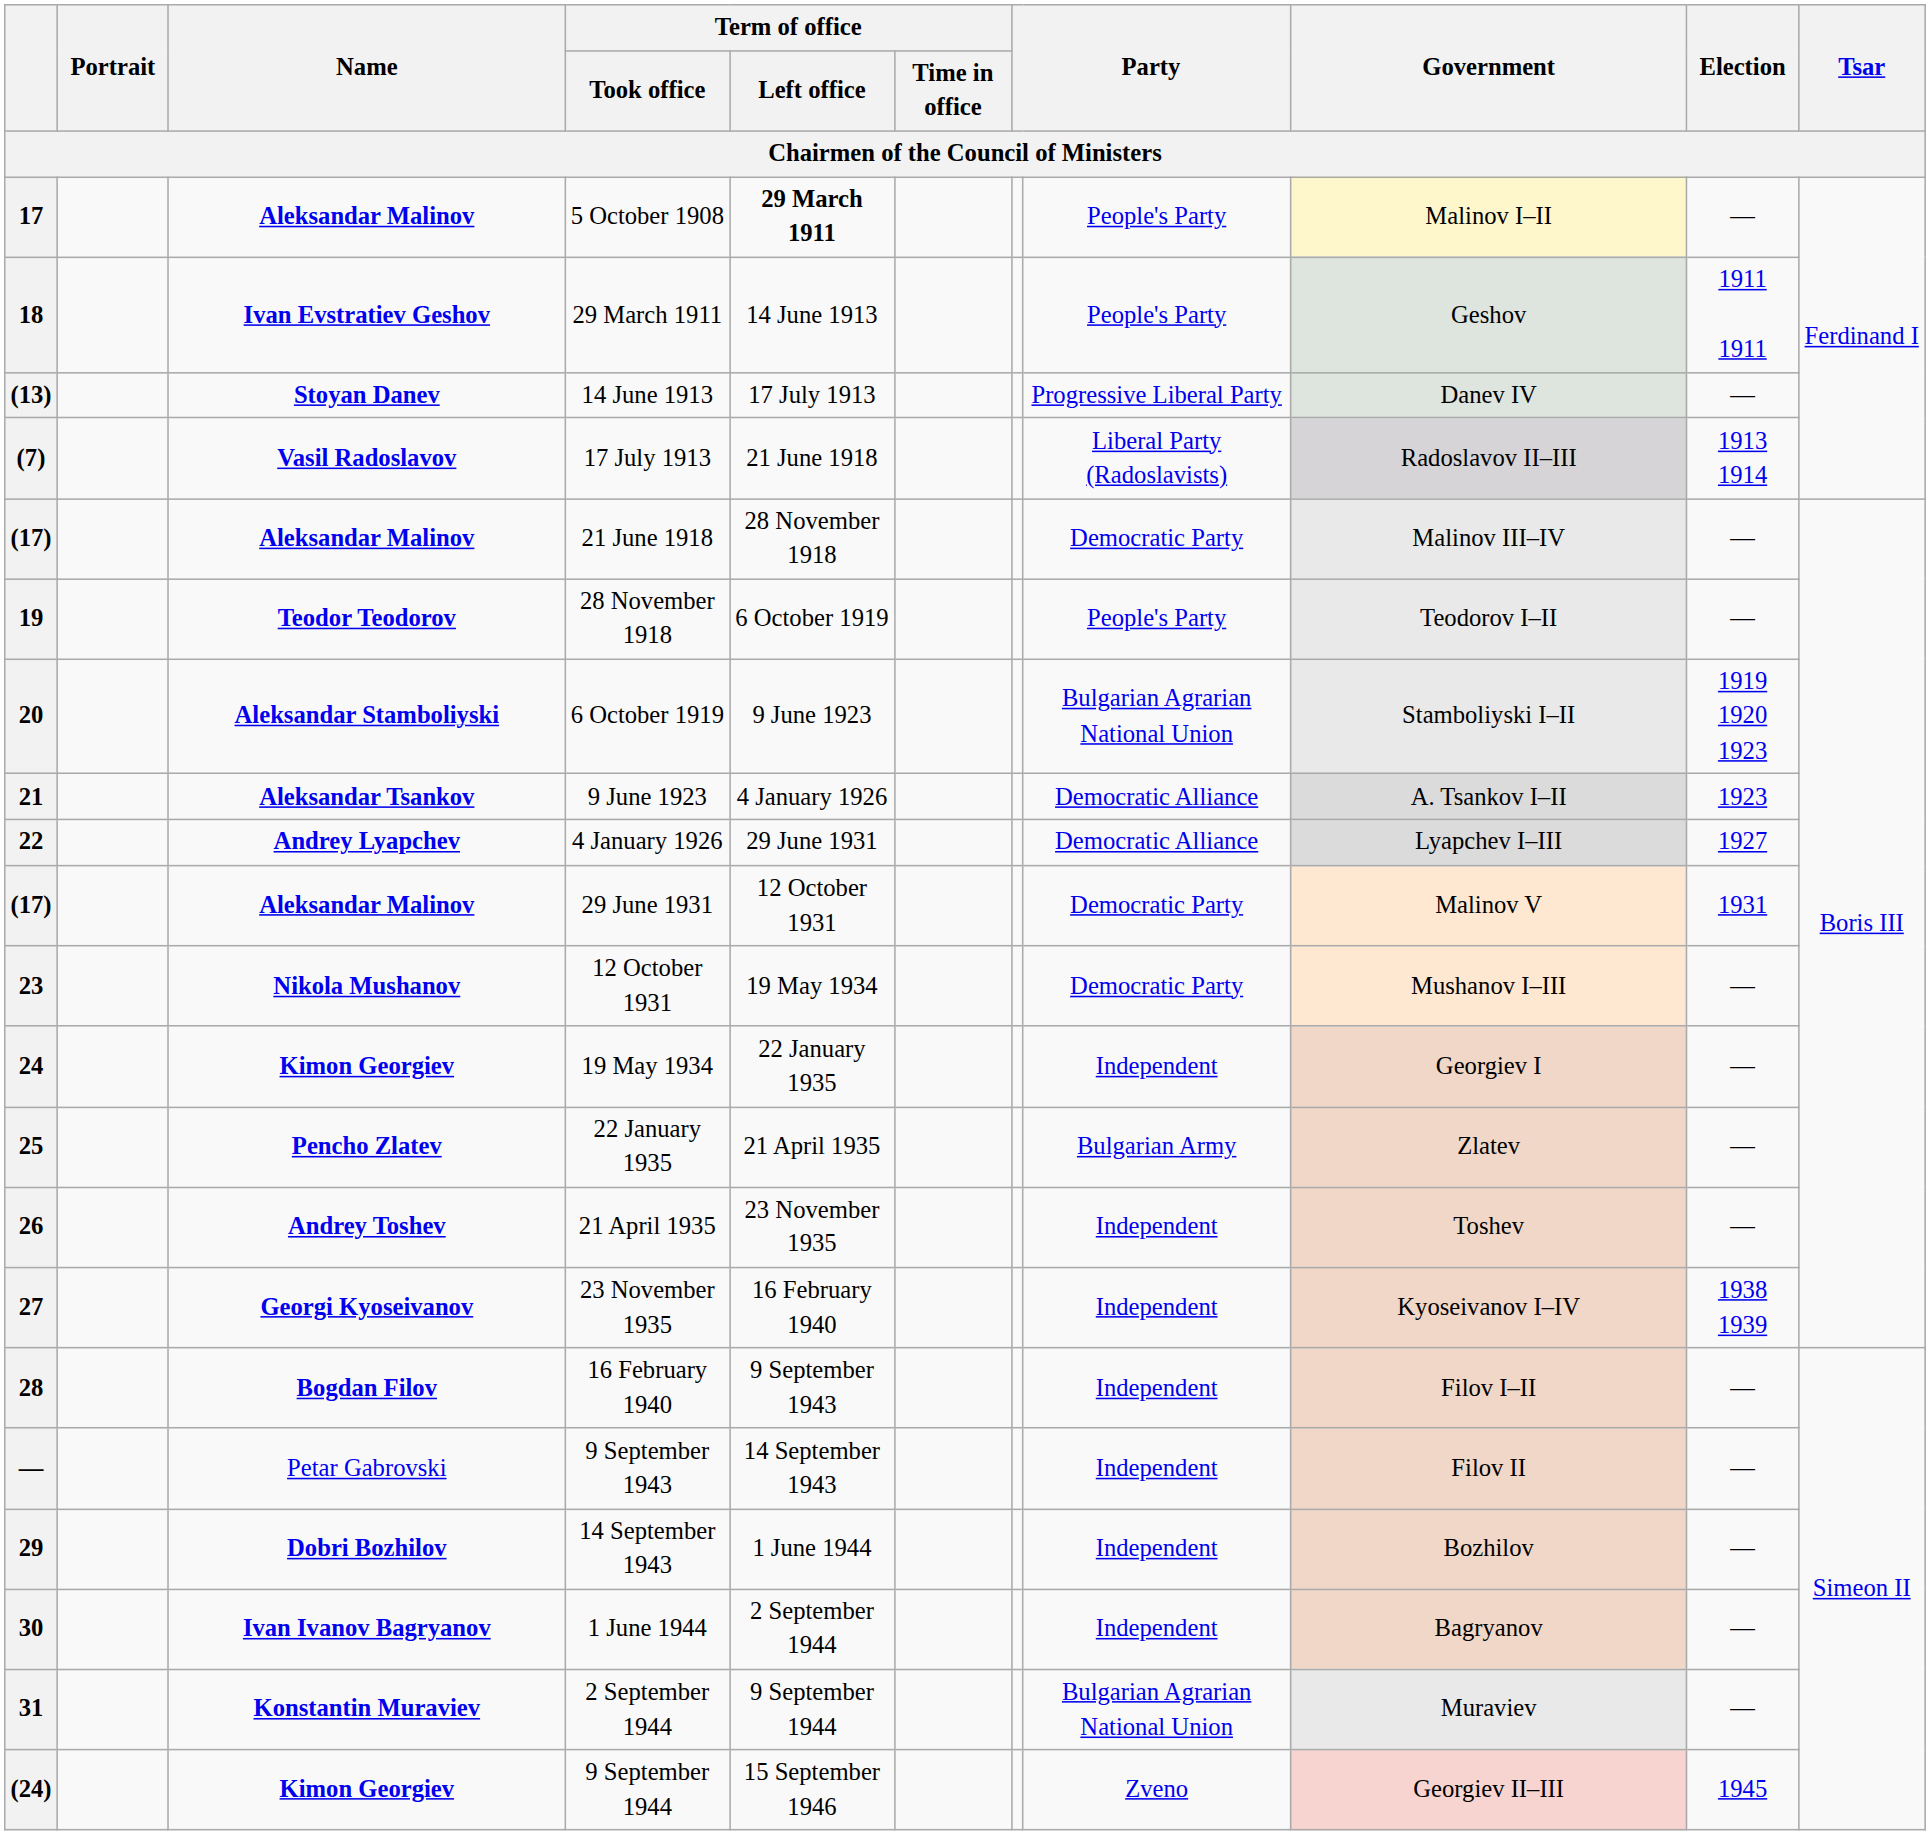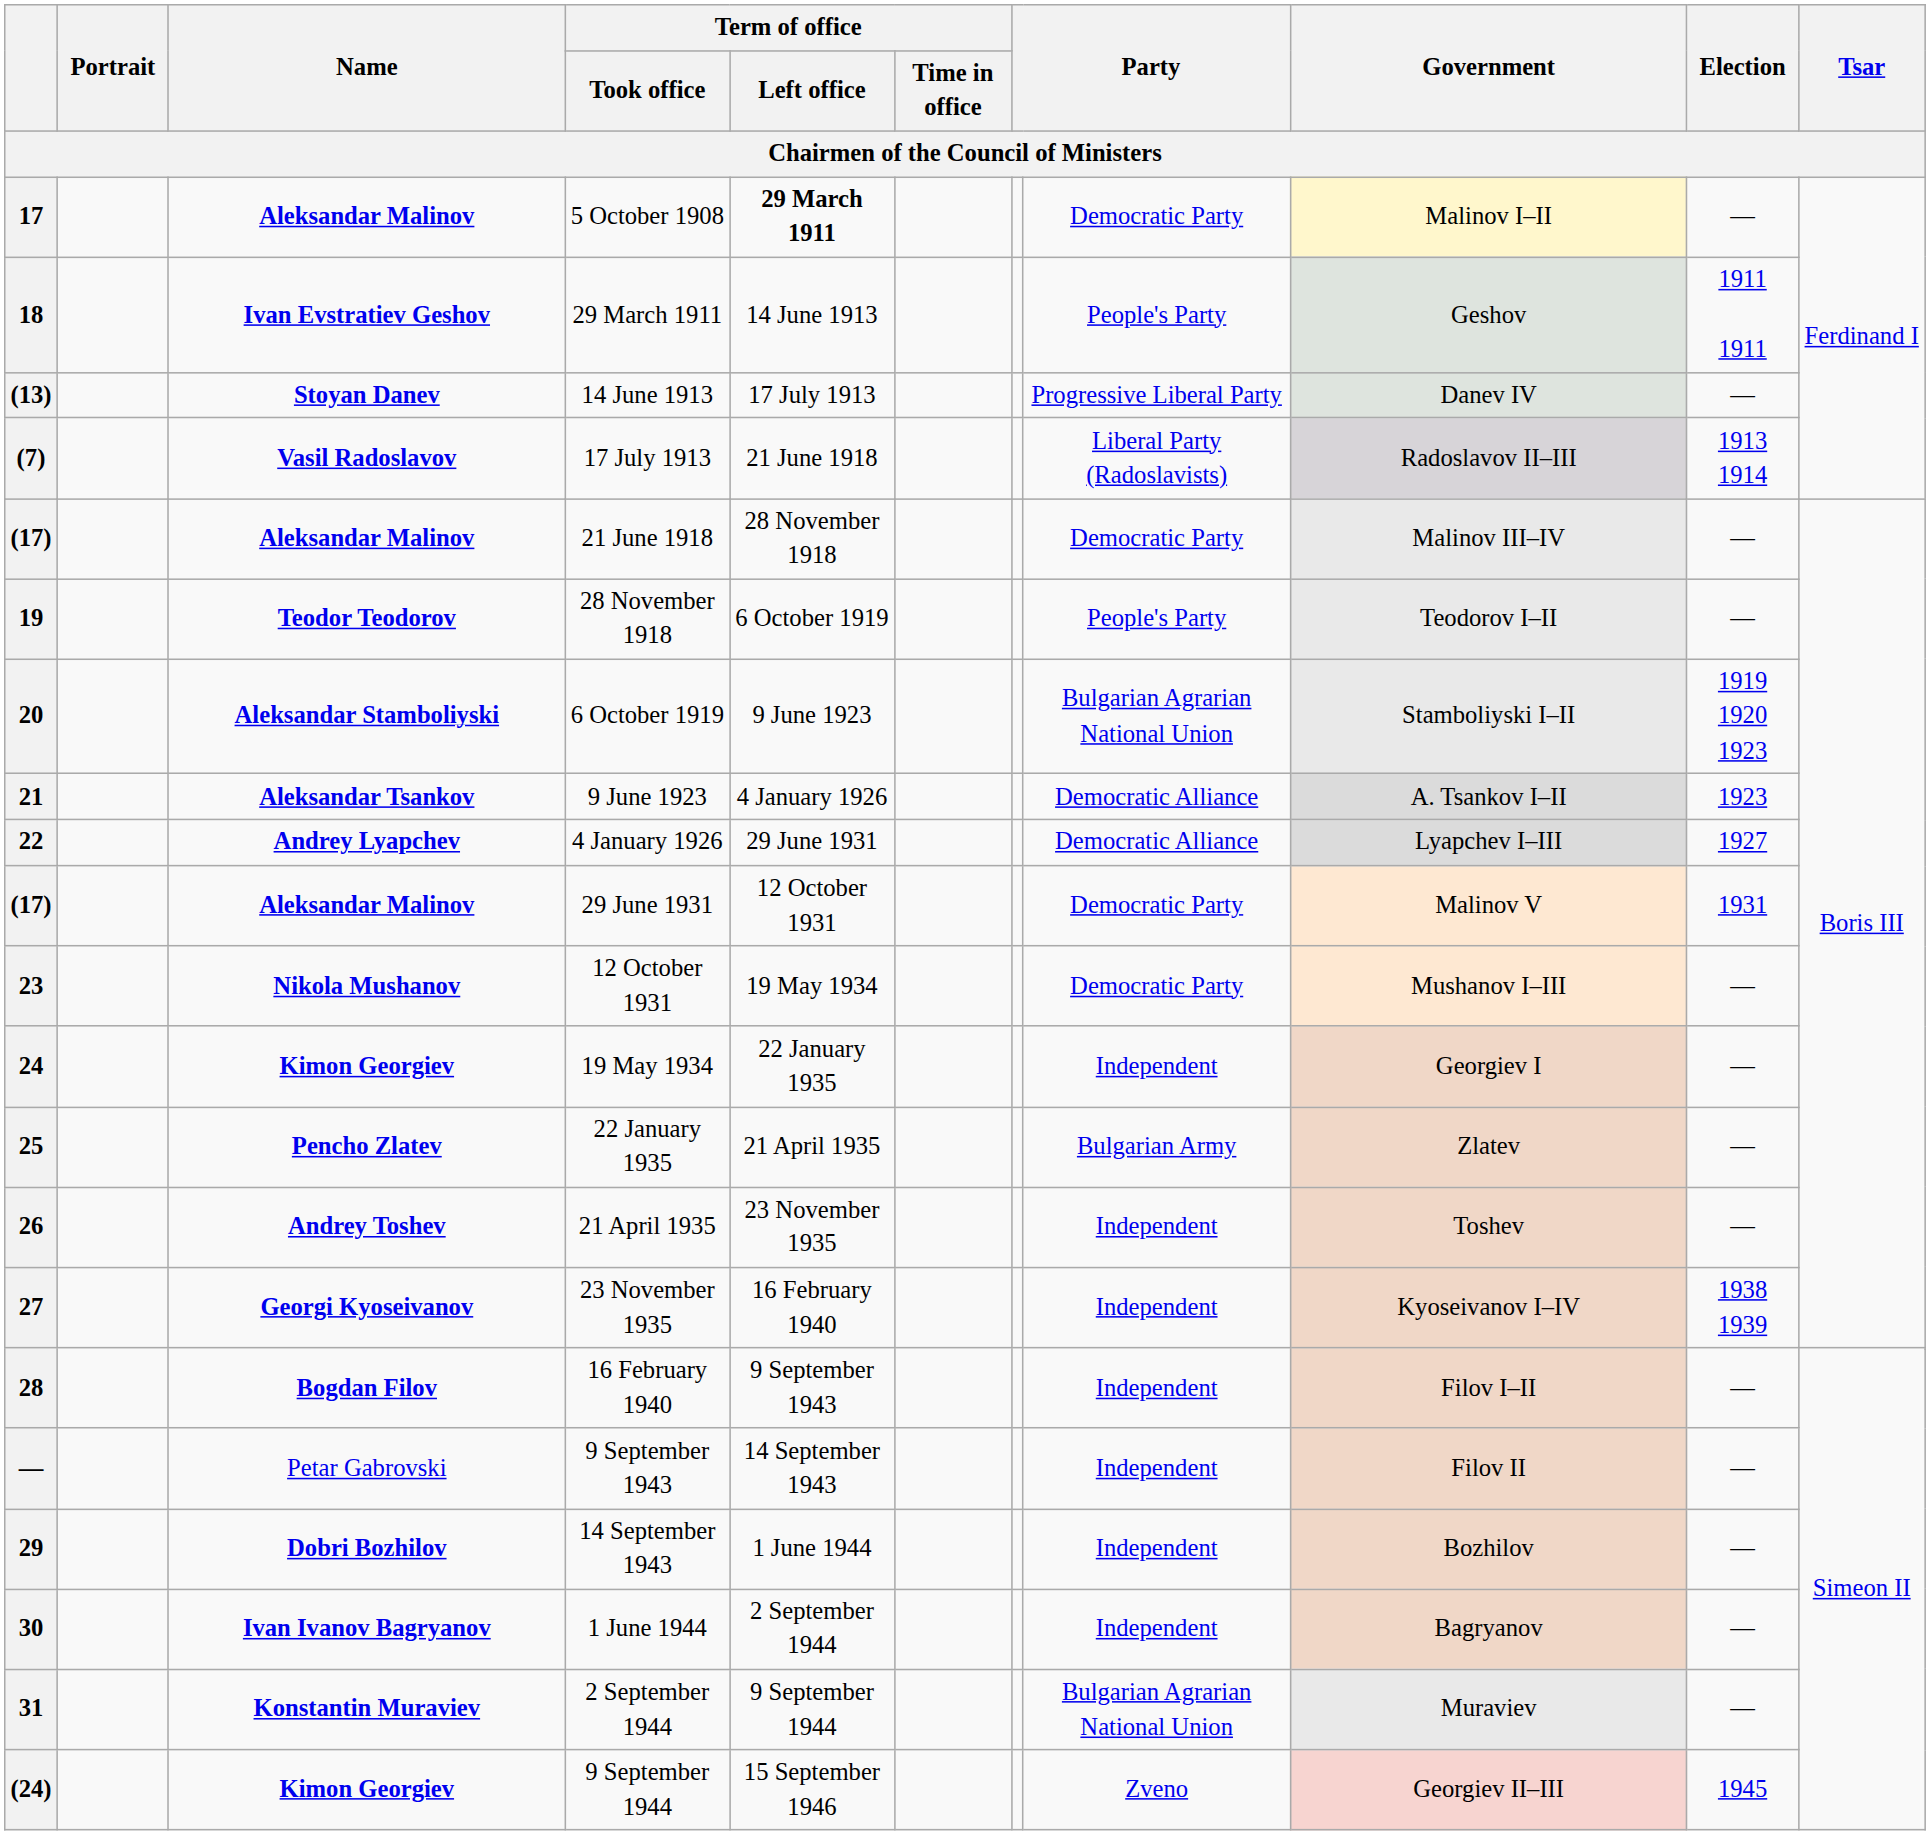(1157, 216) People's Party -> (1157, 216) Democratic Party
